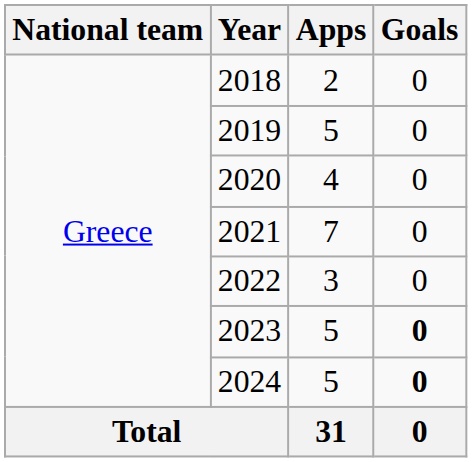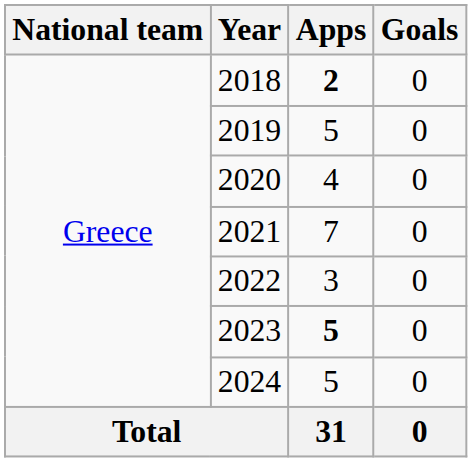(331, 79) normal -> (331, 79) bold
(331, 331) normal -> (331, 331) bold
(420, 331) bold -> (420, 331) normal
(420, 381) bold -> (420, 381) normal
